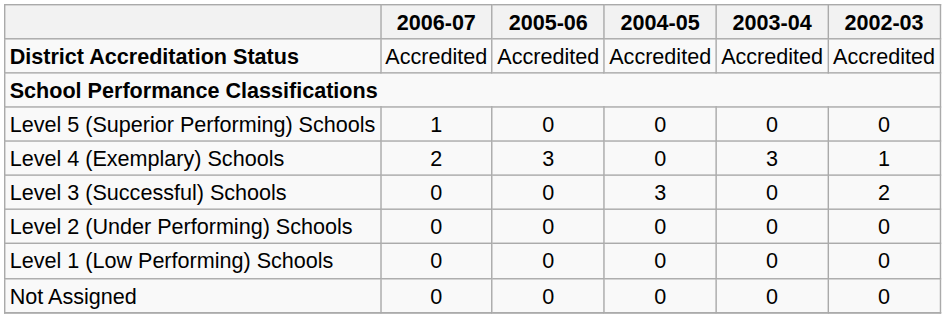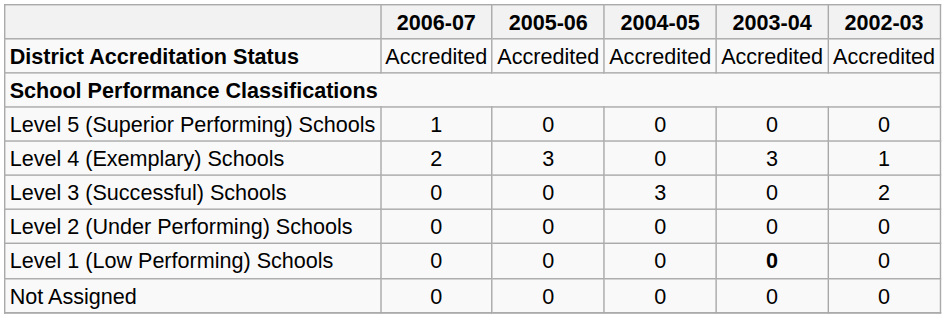(772, 261) normal -> (772, 261) bold
